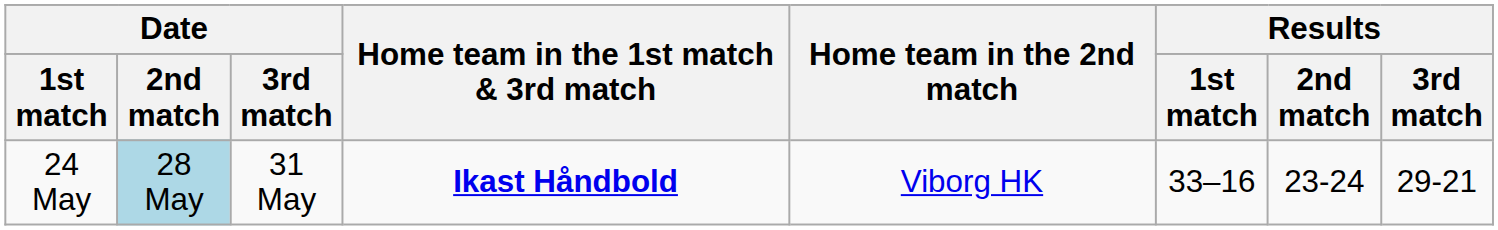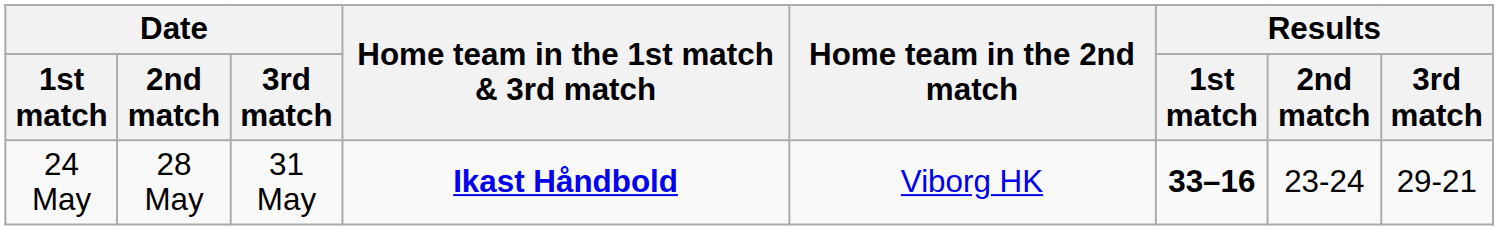(174, 181) lightblue background -> (174, 181) no background
(1212, 181) normal -> (1212, 181) bold
